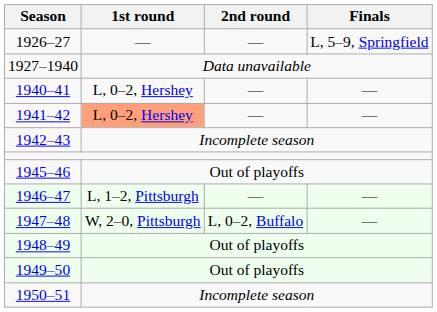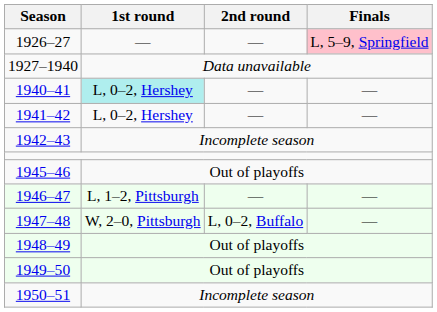(369, 41) no background -> (369, 41) pink background
(143, 90) no background -> (143, 90) paleturquoise background
(143, 115) lightsalmon background -> (143, 115) no background
